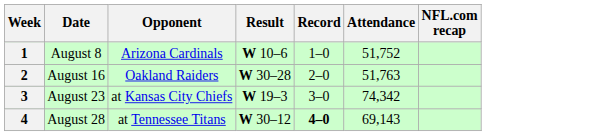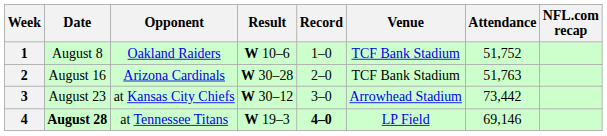+ column: (406, 23)
(172, 53) Arizona Cardinals -> (174, 53) Oakland Raiders
(172, 75) Oakland Raiders -> (174, 75) Arizona Cardinals
(265, 97) W 19–3 -> (267, 97) W 30–12
(381, 97) 74,342 -> (502, 97) 73,442
(76, 119) normal -> (77, 119) bold
(265, 119) W 30–12 -> (267, 119) W 19–3
(381, 119) 69,143 -> (502, 119) 69,146
